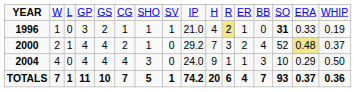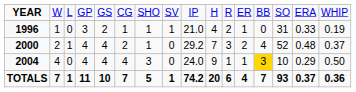(229, 29) khaki background -> (229, 29) no background
(283, 29) bold -> (283, 29) normal
(306, 45) khaki background -> (306, 45) no background
(263, 62) no background -> (263, 62) gold background
